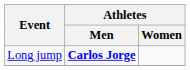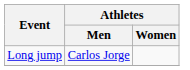(102, 55) bold -> (99, 55) normal
